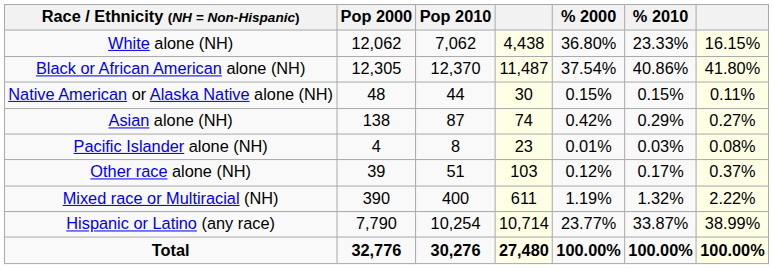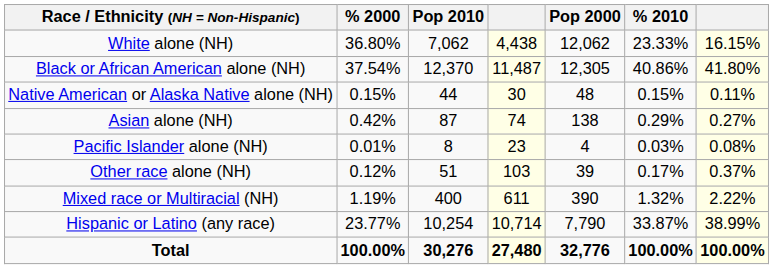columns swapped: (376, 17) <-> (589, 17)
